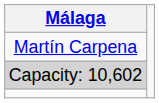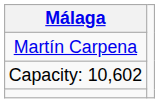(75, 74) lightgrey background -> (75, 74) no background
